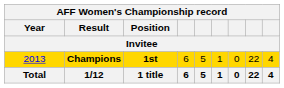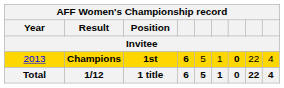(186, 59) normal -> (186, 59) bold
(237, 59) normal -> (237, 59) bold
